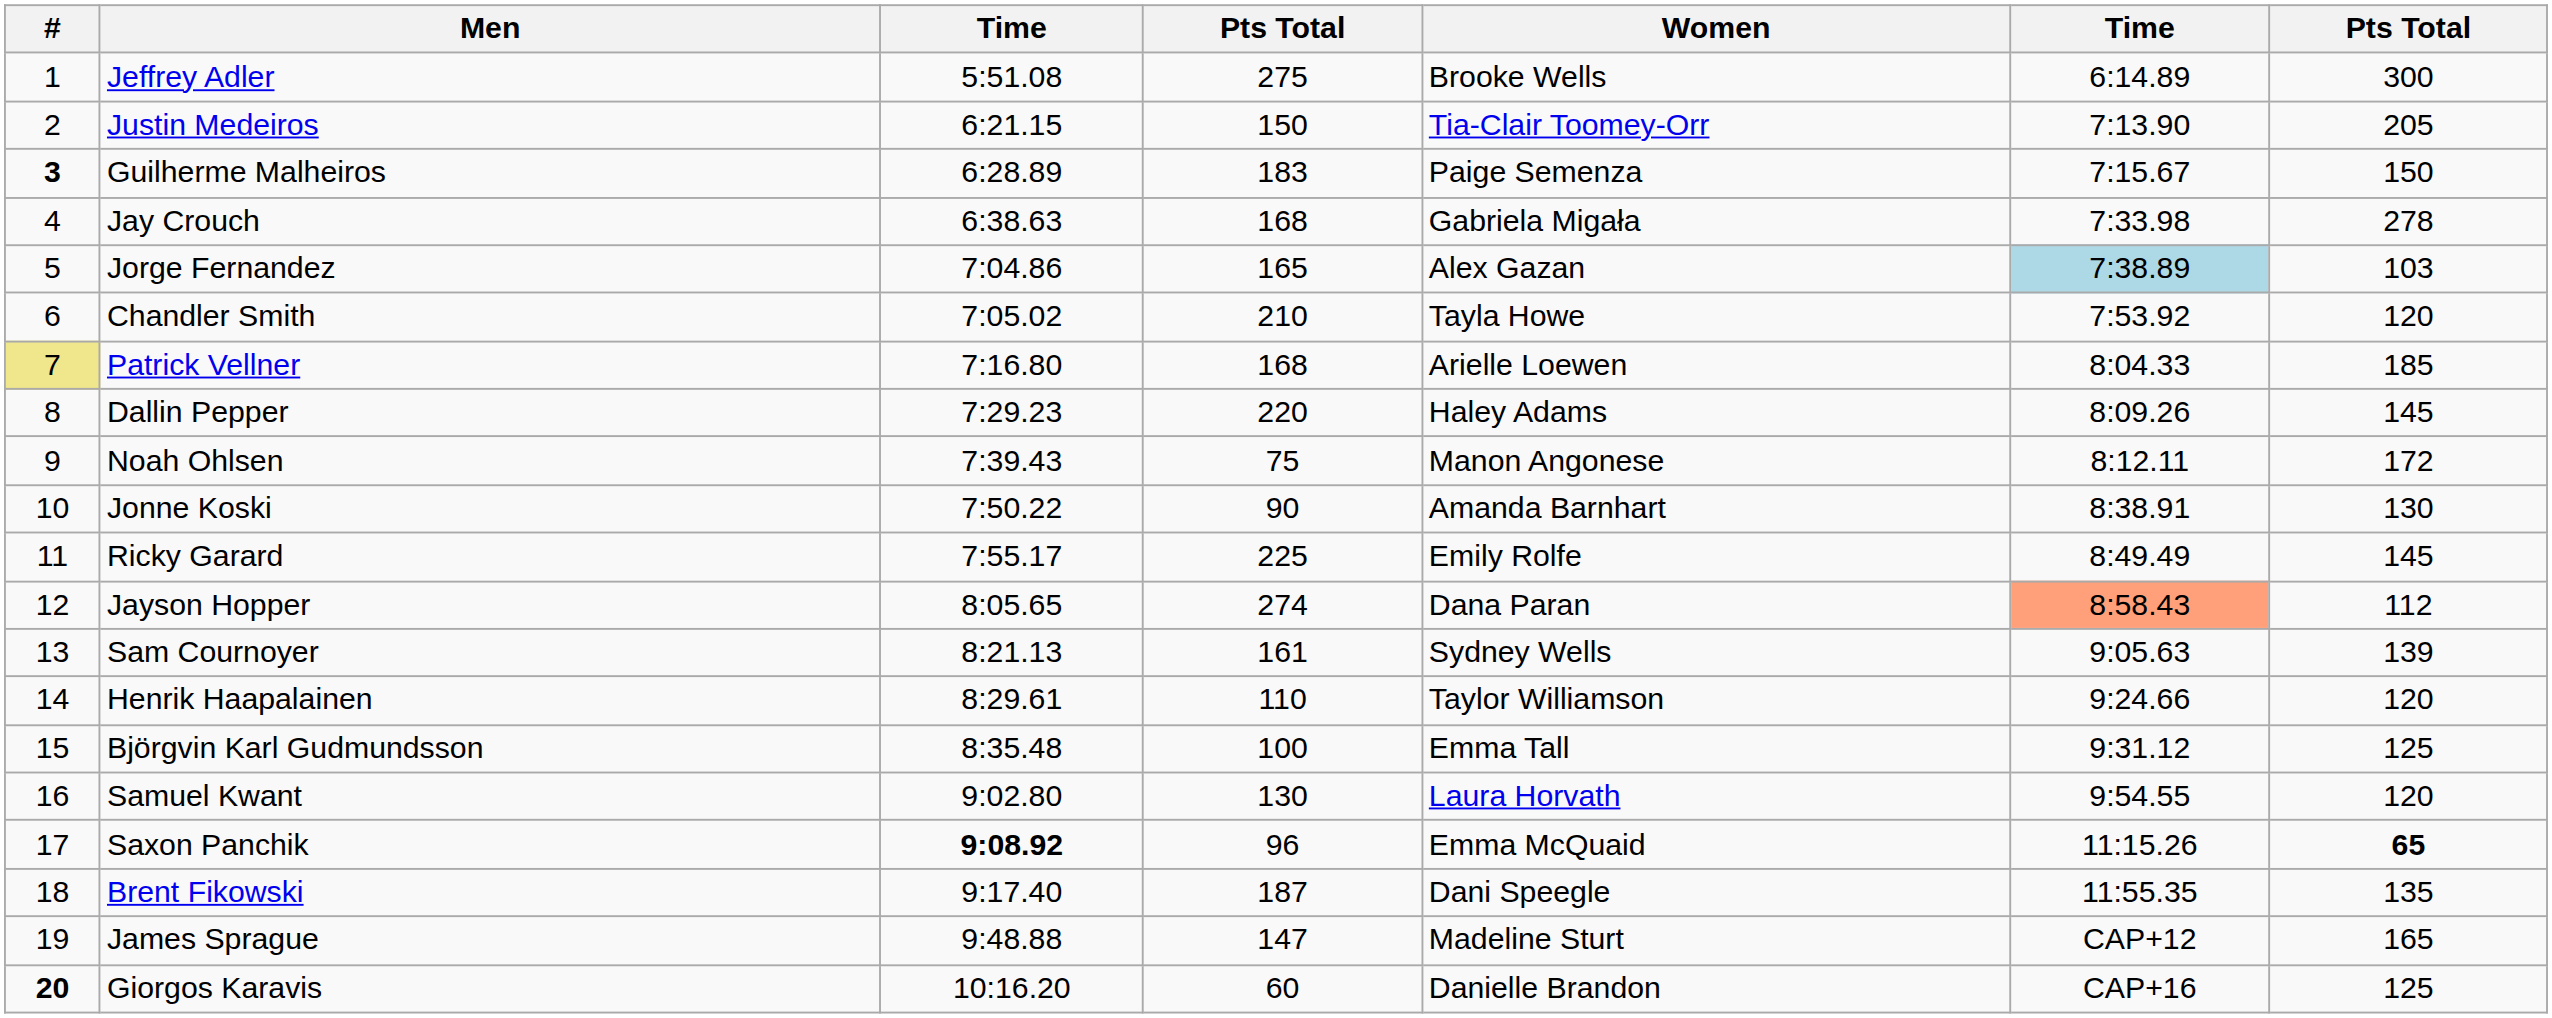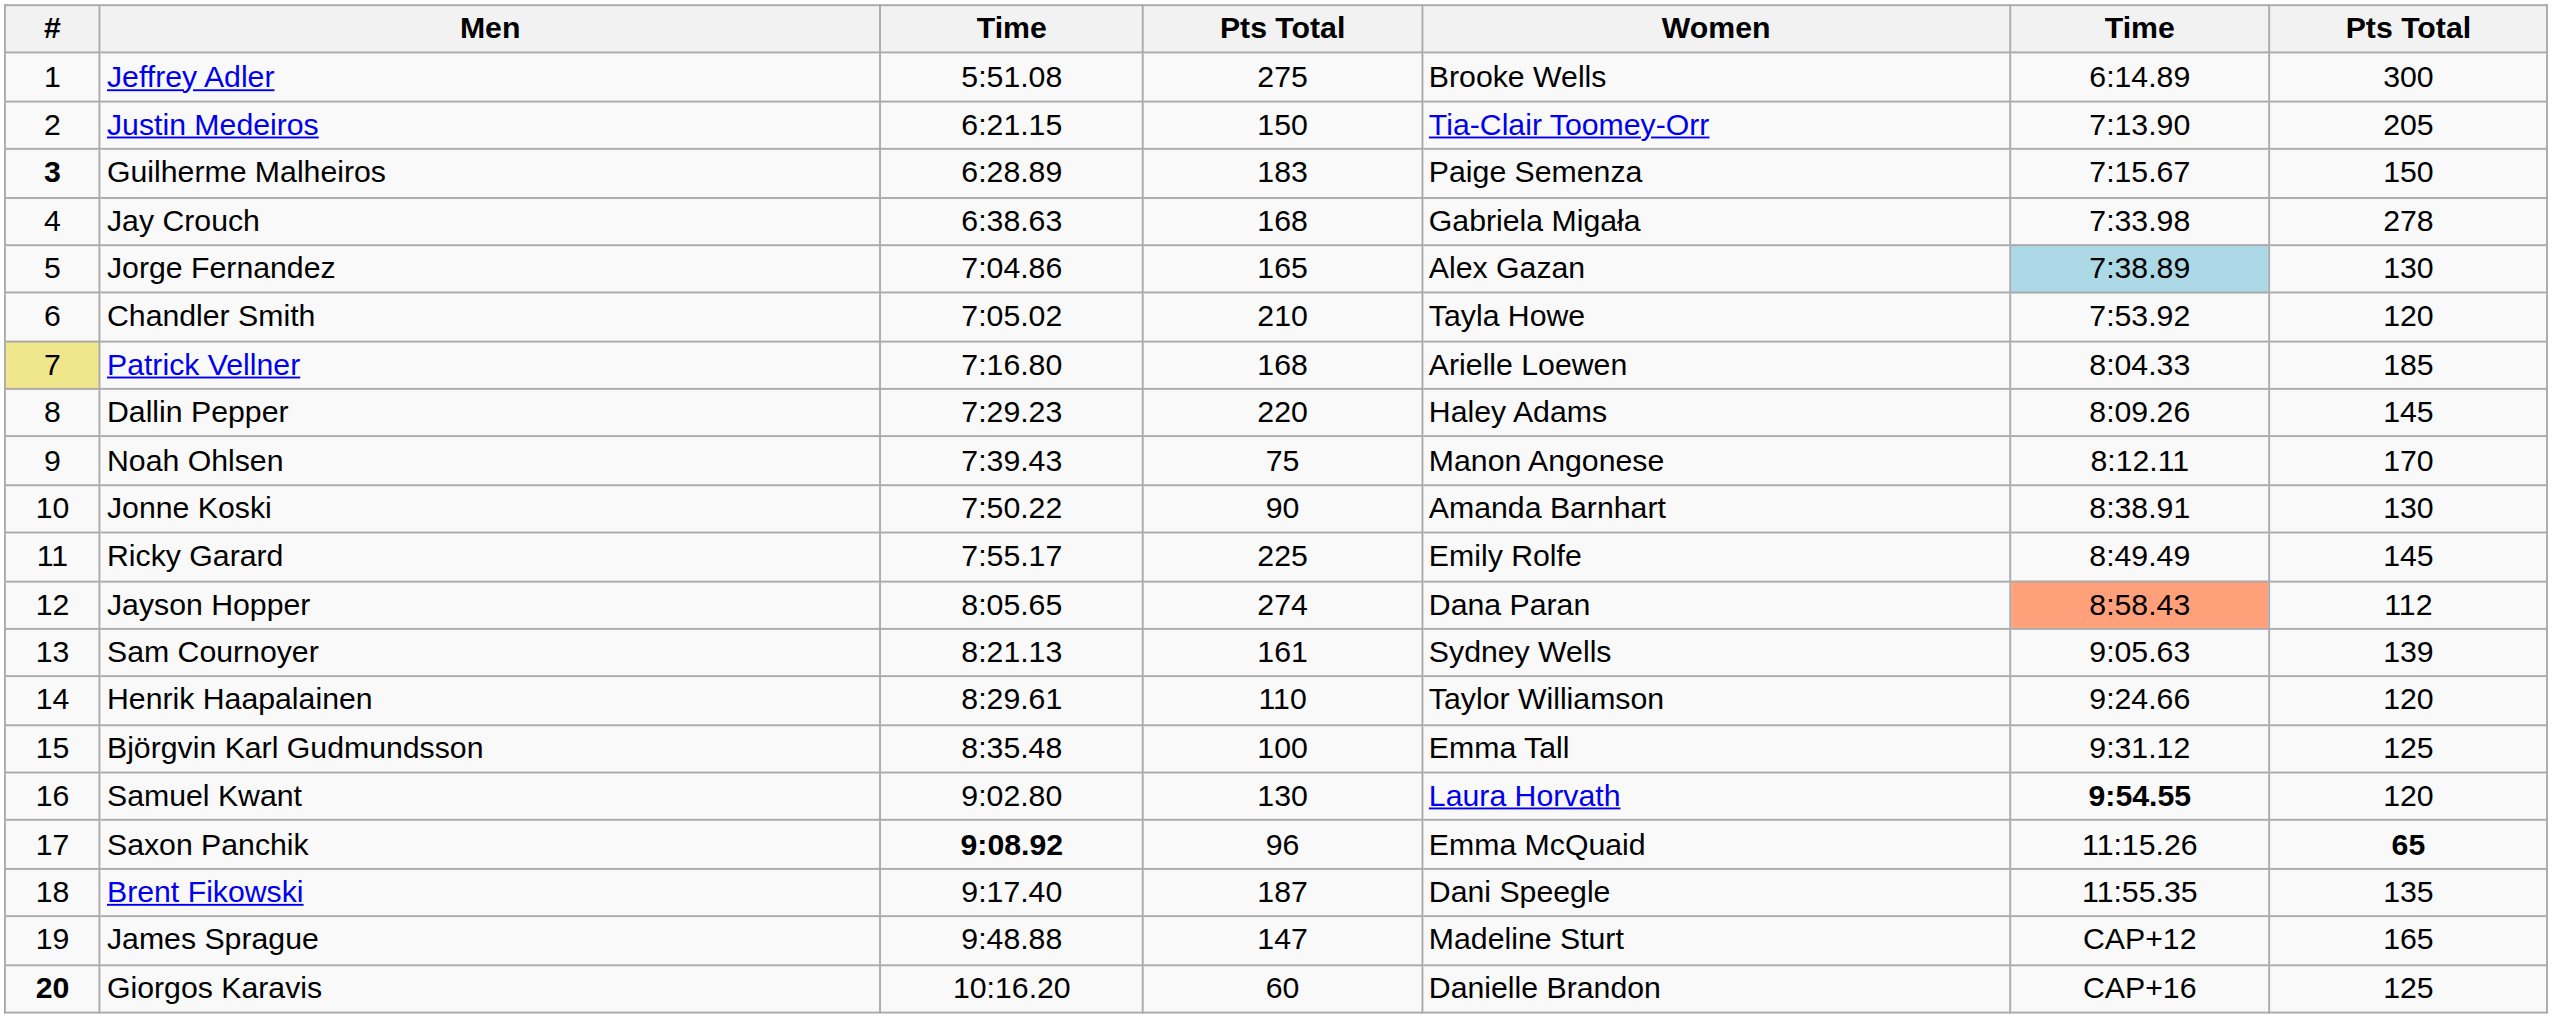(2408, 268) 103 -> (2408, 268) 130
(2408, 460) 172 -> (2408, 460) 170
(2140, 796) normal -> (2140, 796) bold
